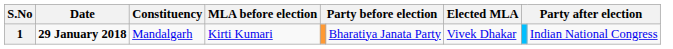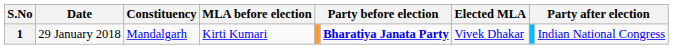(82, 34) bold -> (80, 34) normal
(385, 34) normal -> (386, 34) bold
